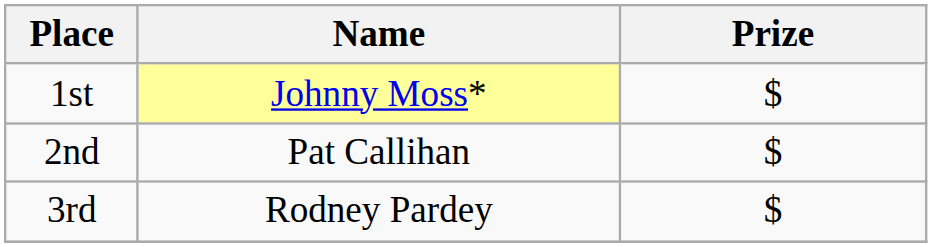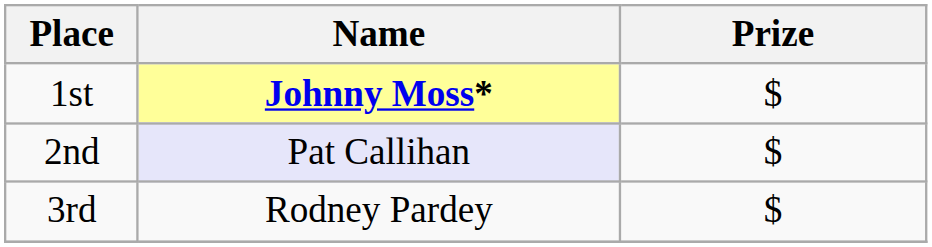(379, 92) normal -> (379, 92) bold
(379, 151) no background -> (379, 151) lavender background
